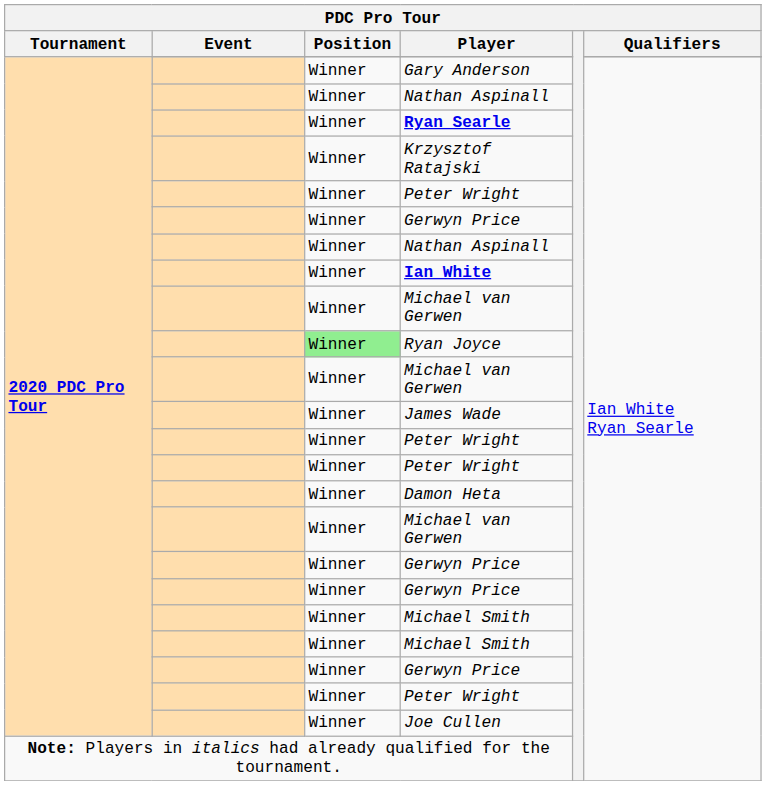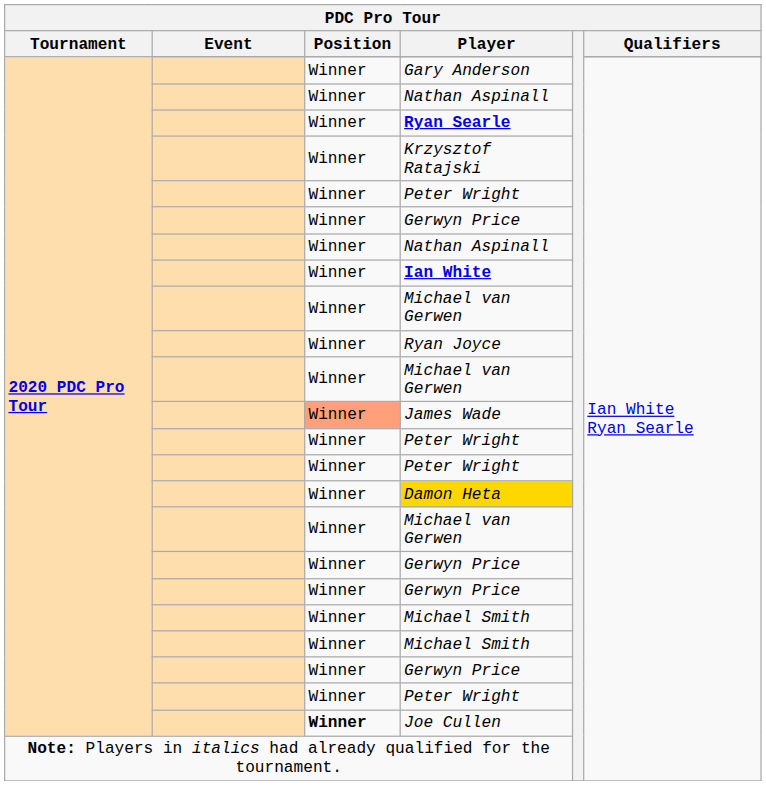(338, 344) lightgreen background -> (338, 344) no background
(338, 415) no background -> (338, 415) lightsalmon background
(452, 494) no background -> (452, 494) gold background
(338, 723) normal -> (338, 723) bold
